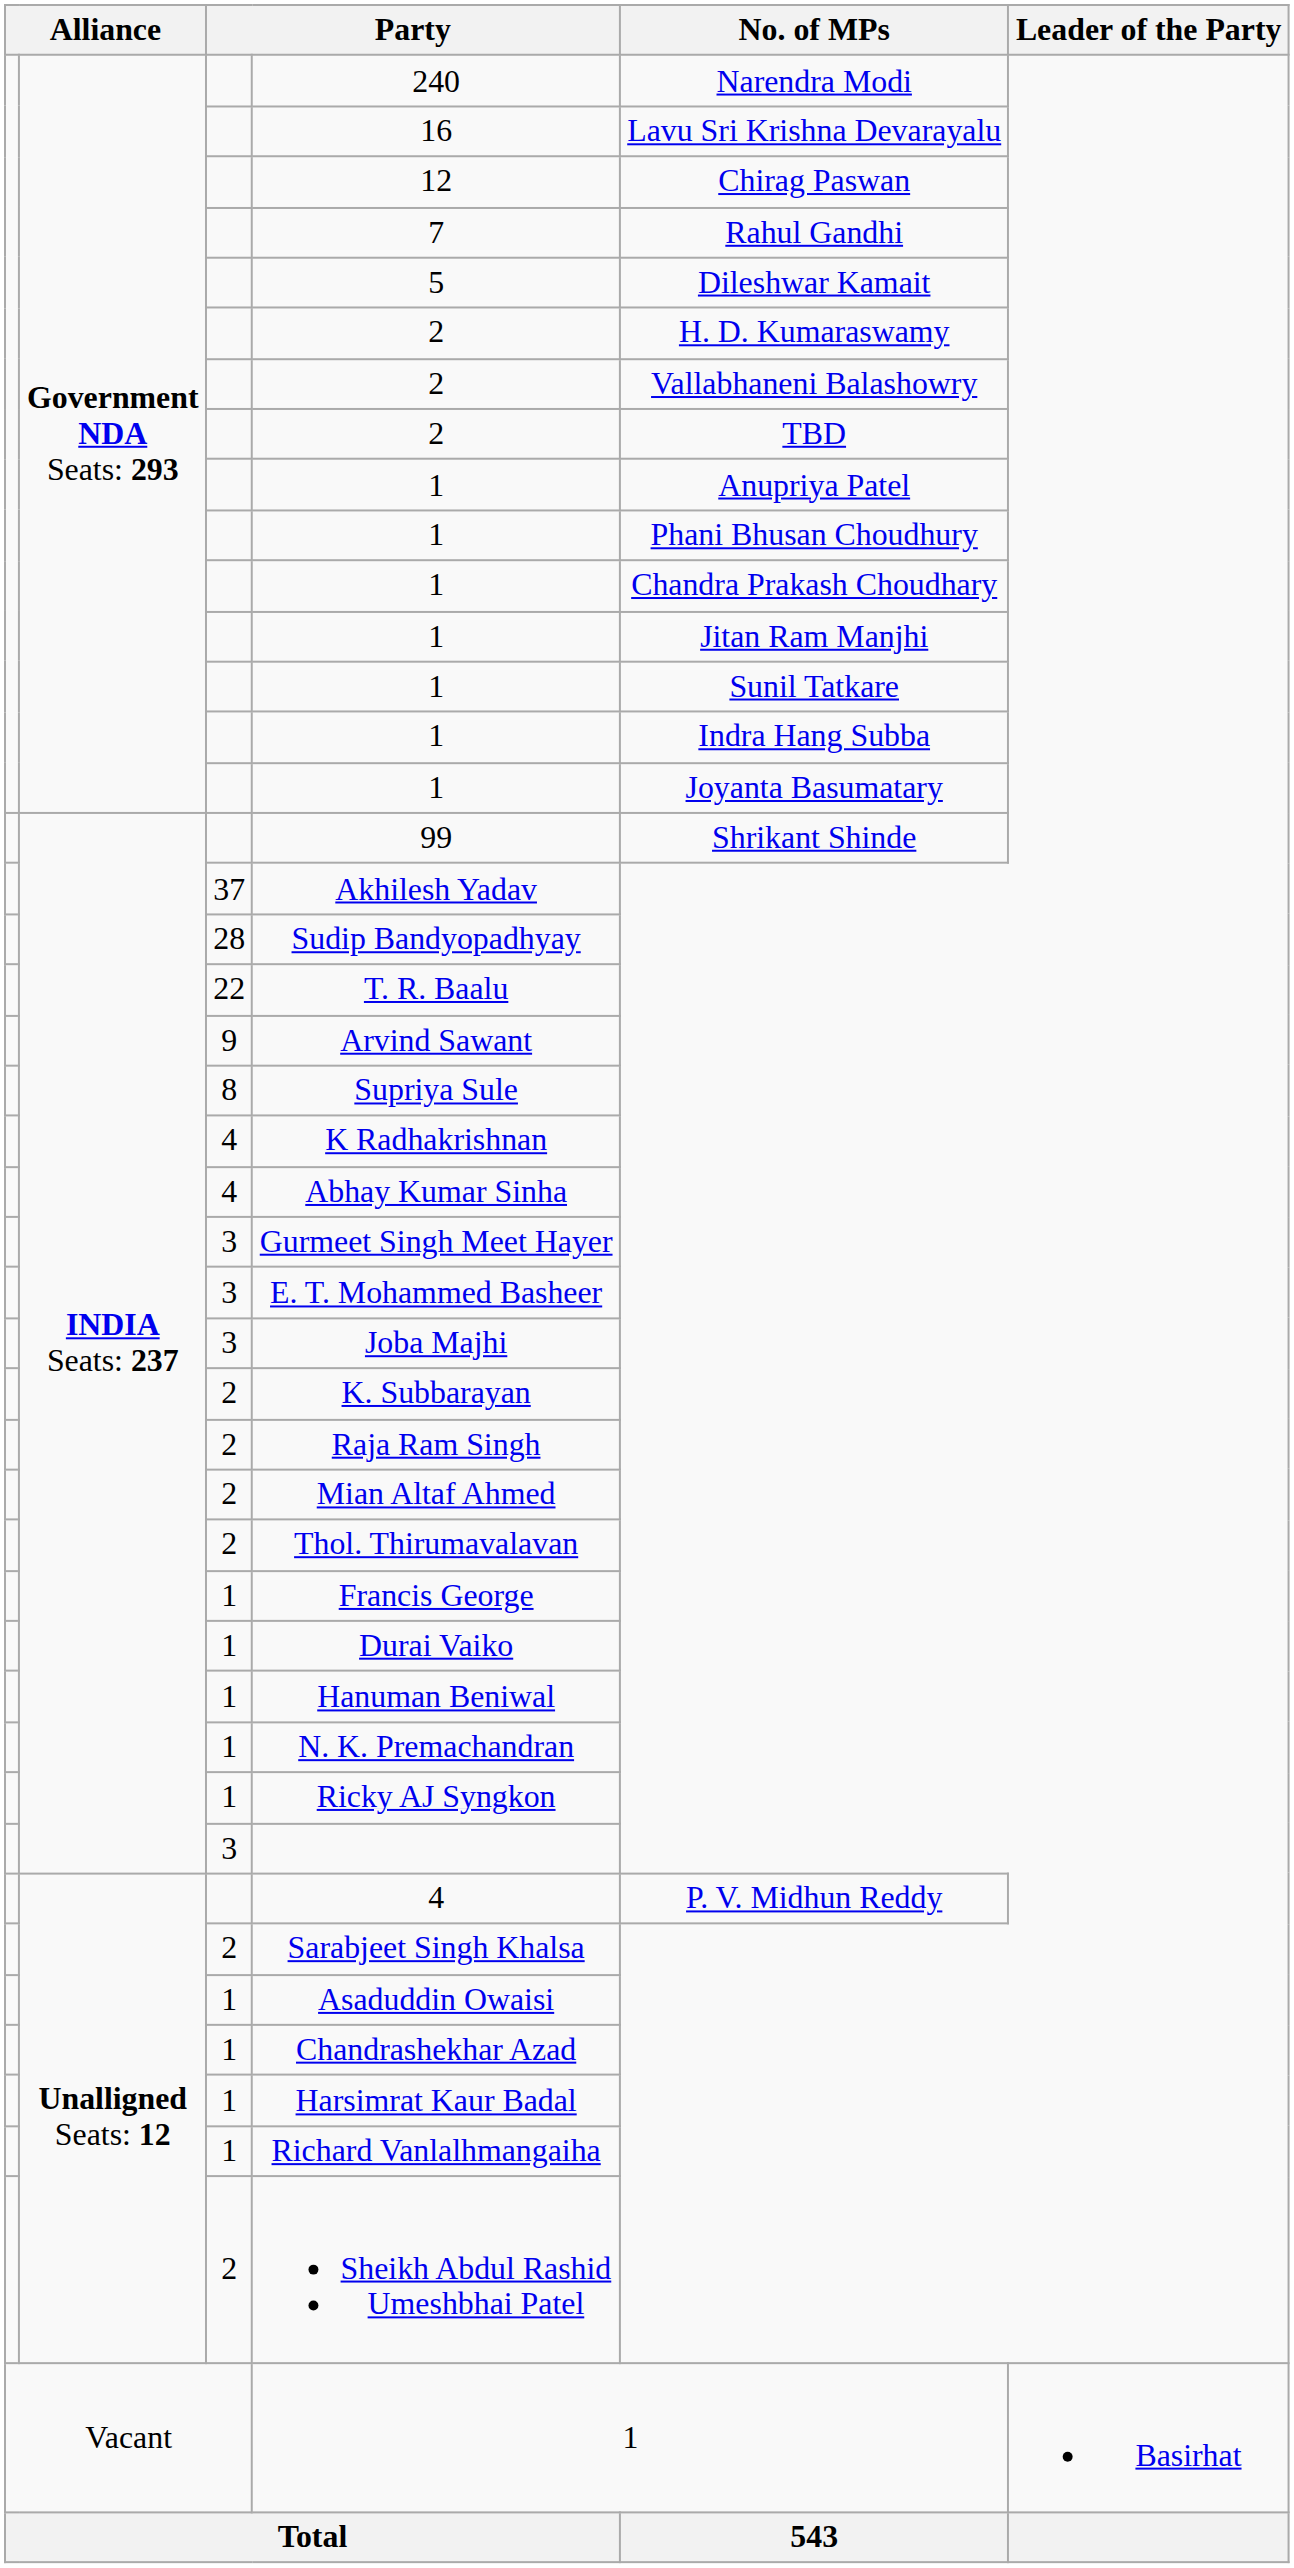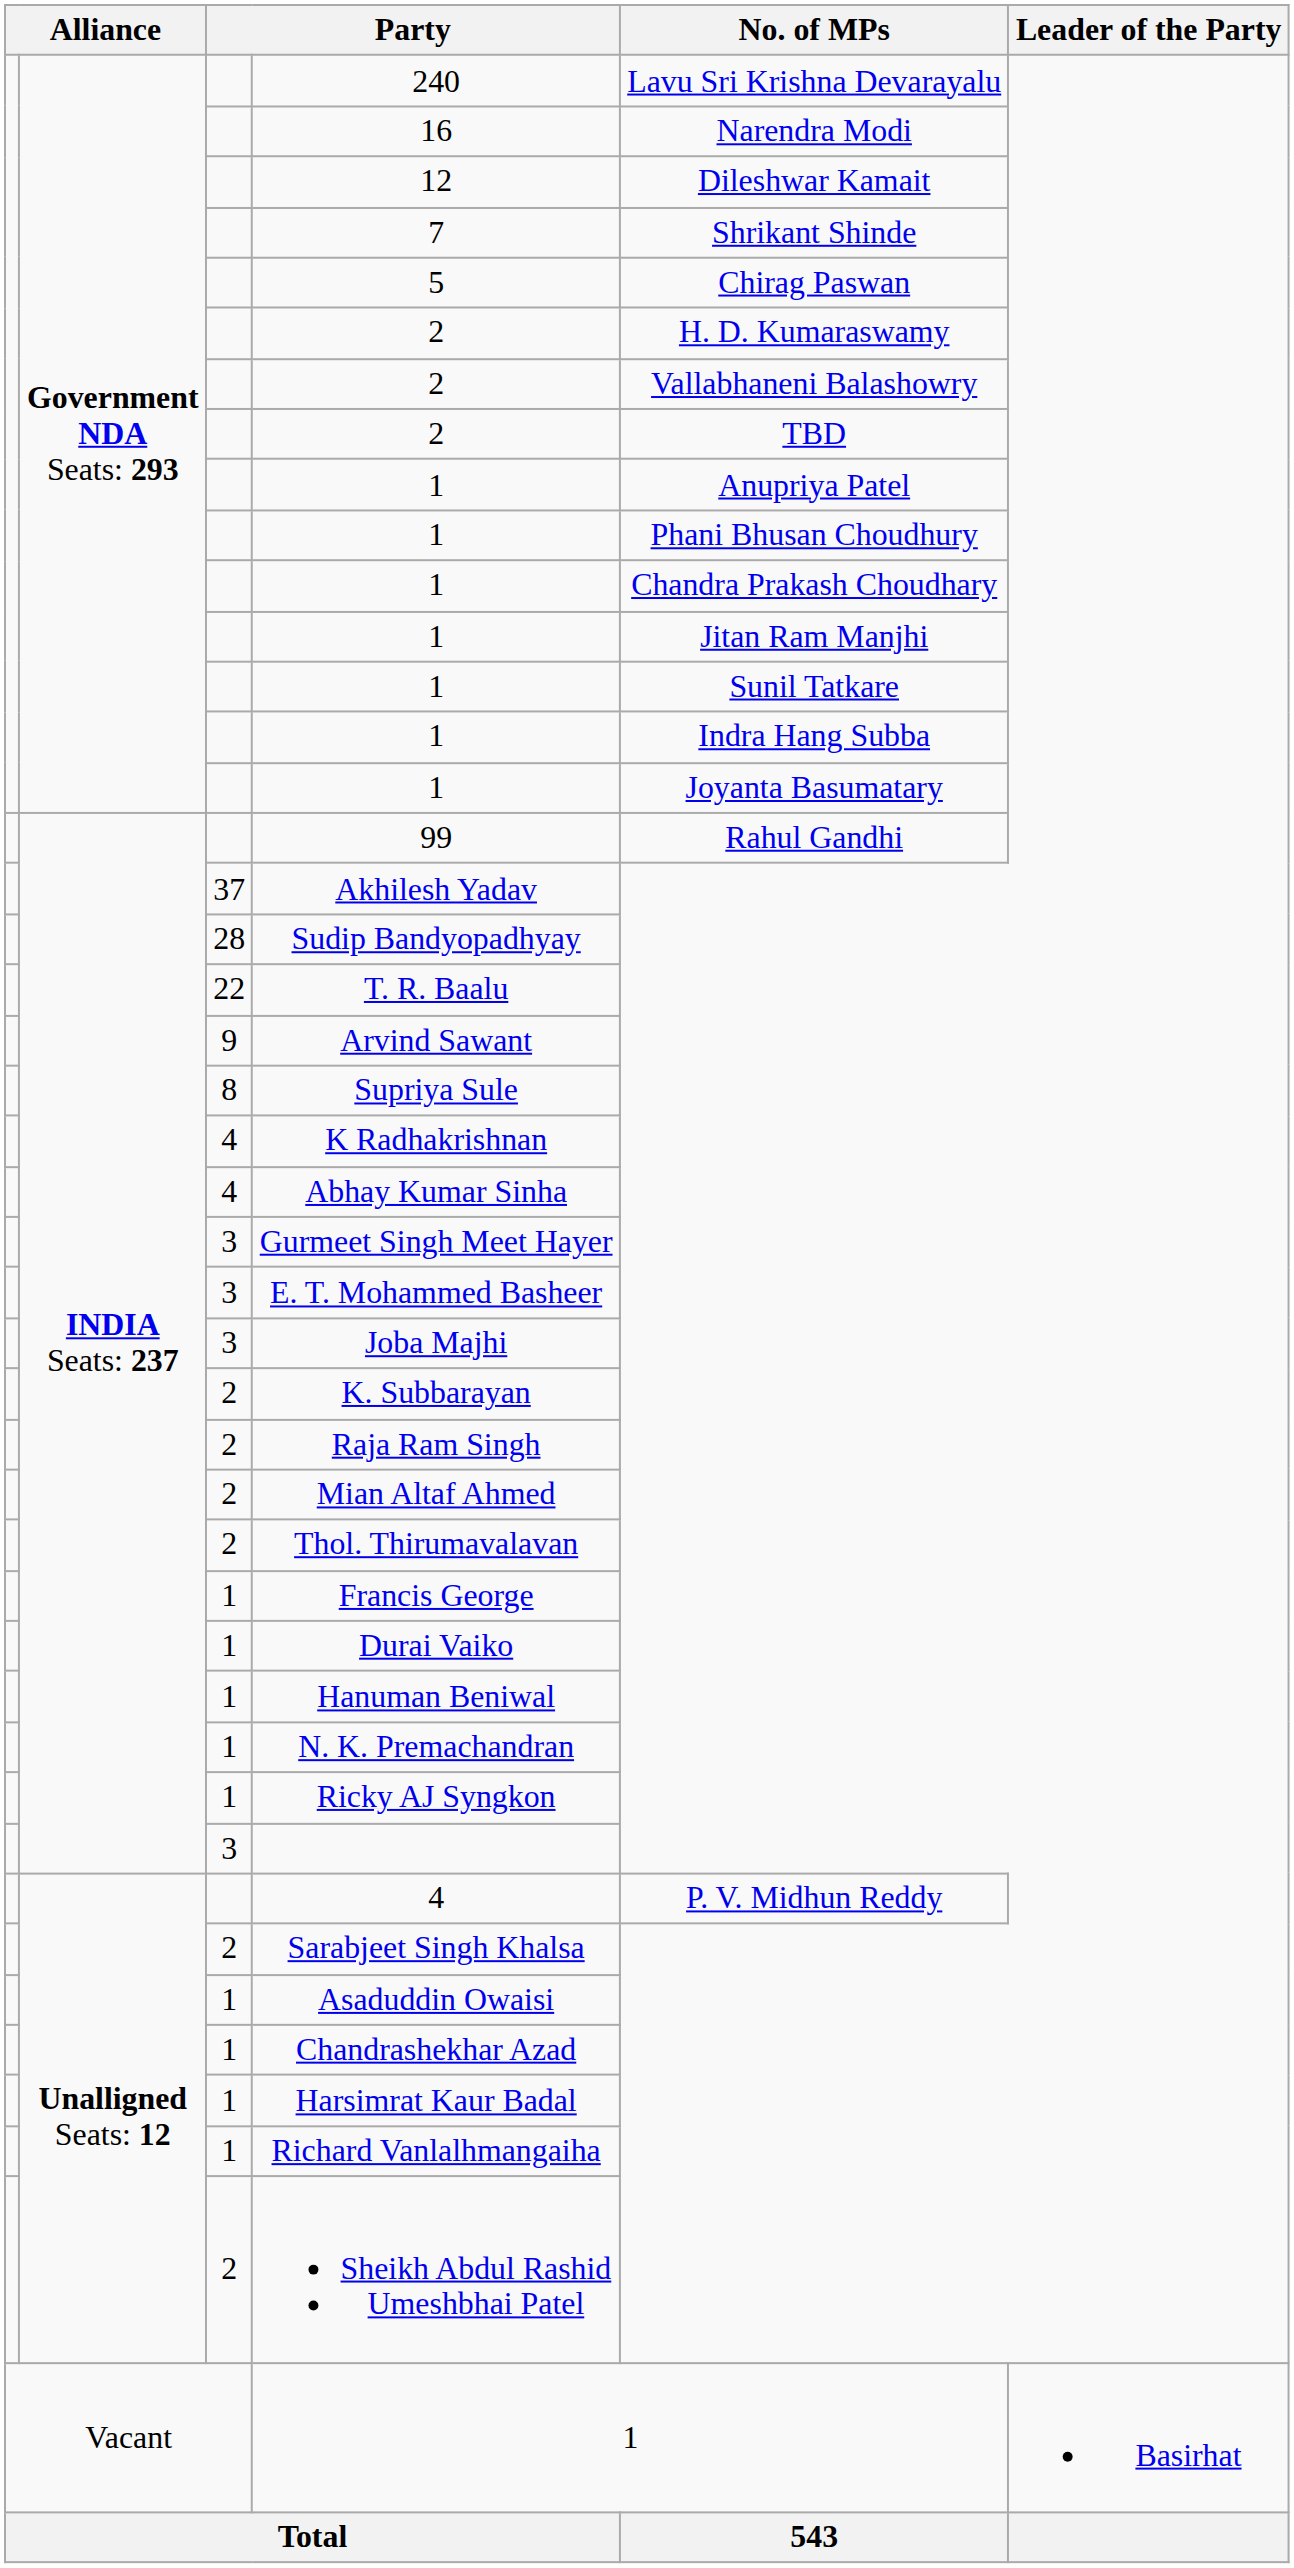(814, 80) Narendra Modi -> (814, 80) Lavu Sri Krishna Devarayalu
(814, 130) Lavu Sri Krishna Devarayalu -> (814, 130) Narendra Modi
(814, 181) Chirag Paswan -> (814, 181) Dileshwar Kamait
(814, 231) Rahul Gandhi -> (814, 231) Shrikant Shinde
(814, 282) Dileshwar Kamait -> (814, 282) Chirag Paswan
(814, 837) Shrikant Shinde -> (814, 837) Rahul Gandhi
